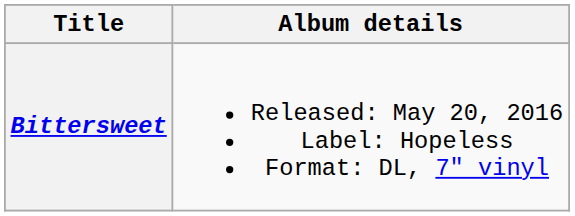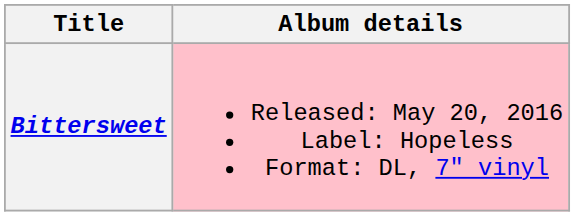(371, 141) no background -> (371, 141) pink background
